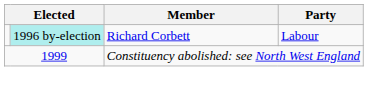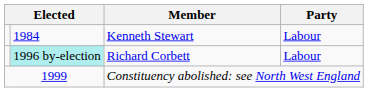+ row: (150, 35)
